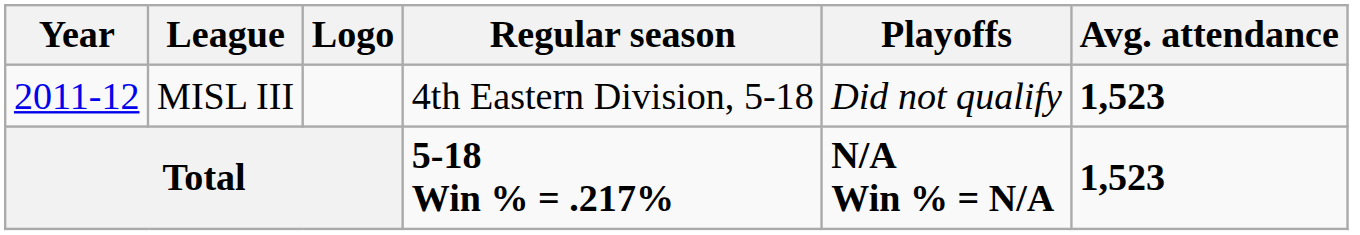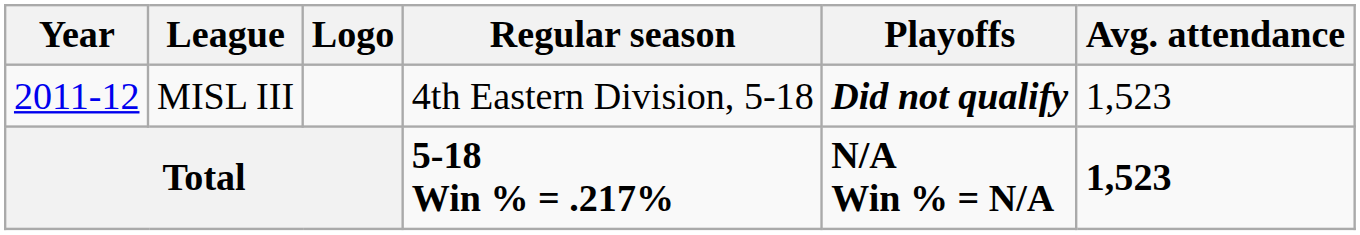(947, 95) normal -> (950, 95) bold
(1122, 95) bold -> (1129, 95) normal
